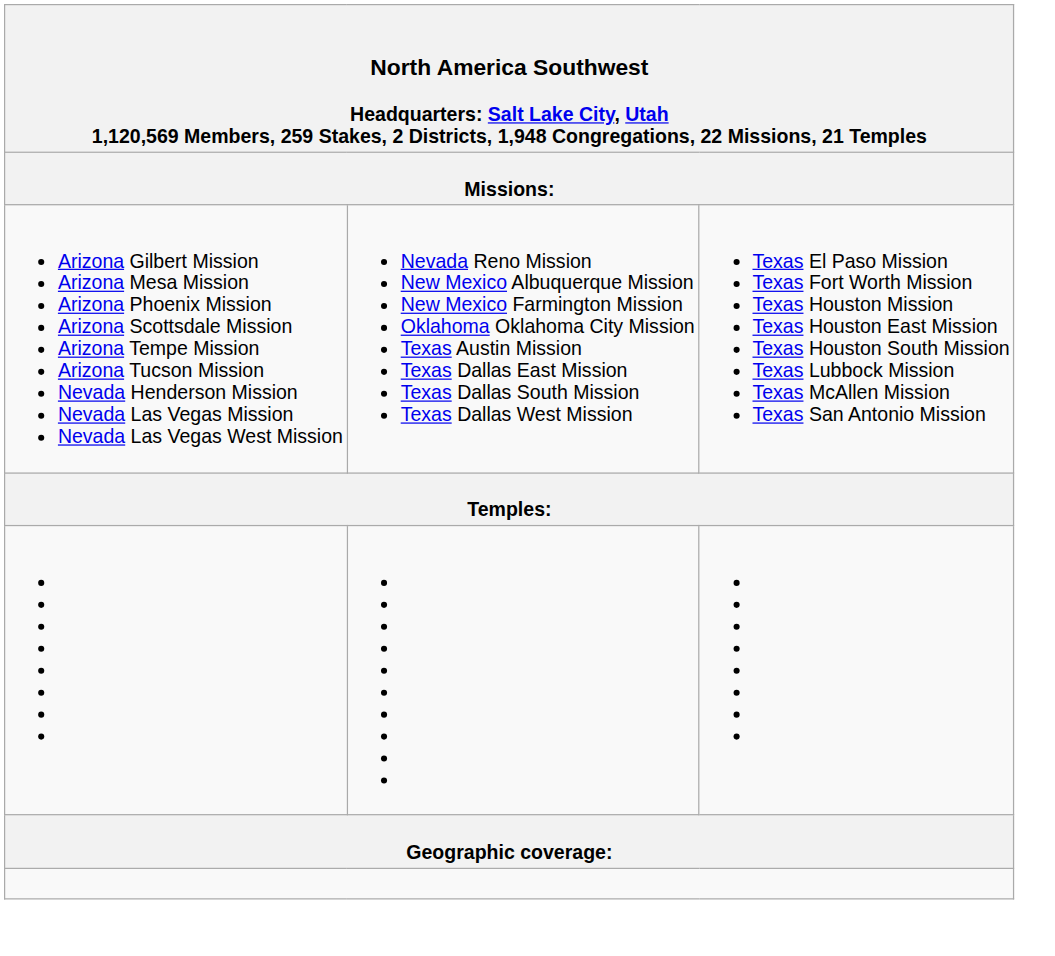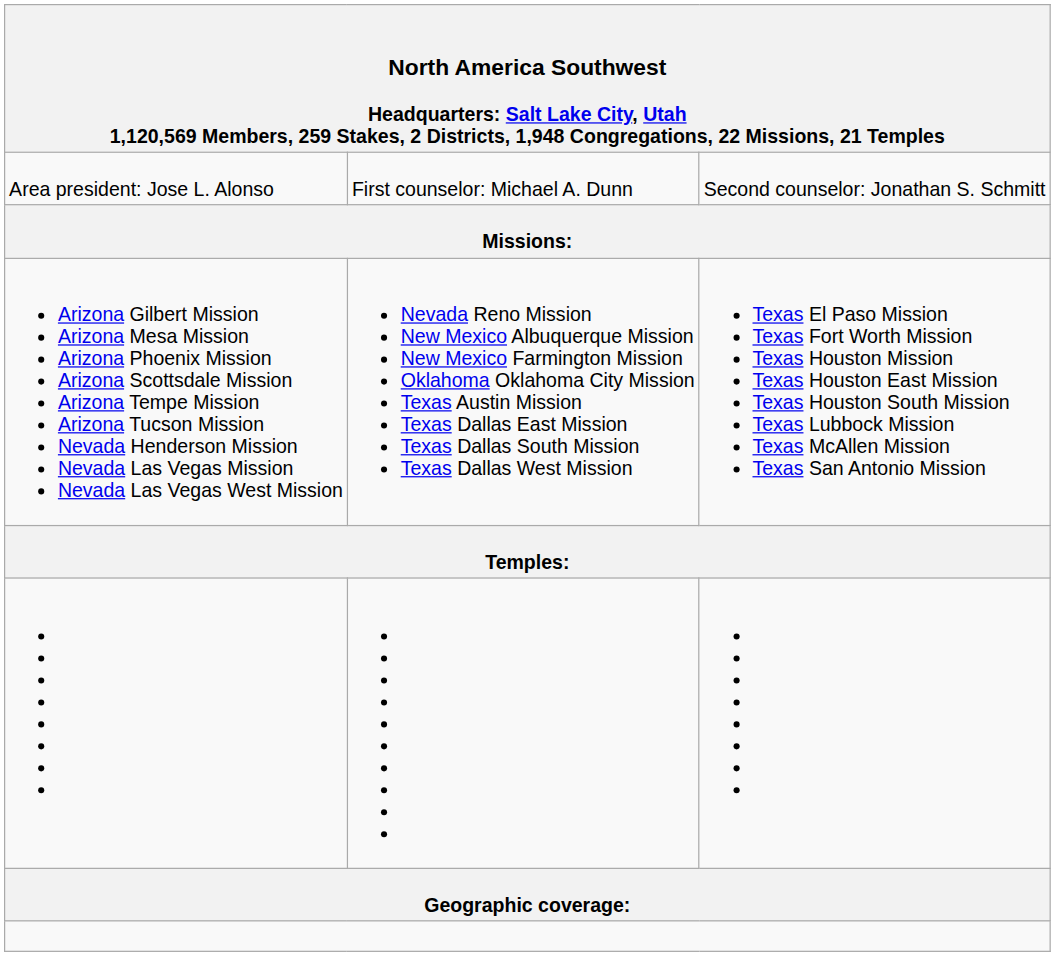+ row: (141, 189)
